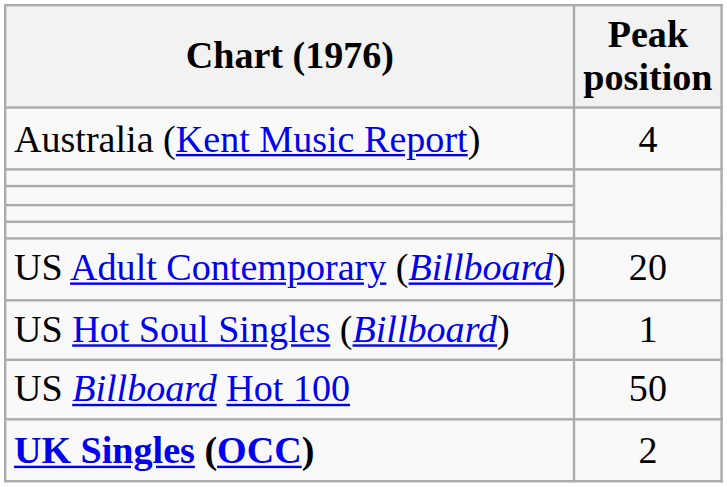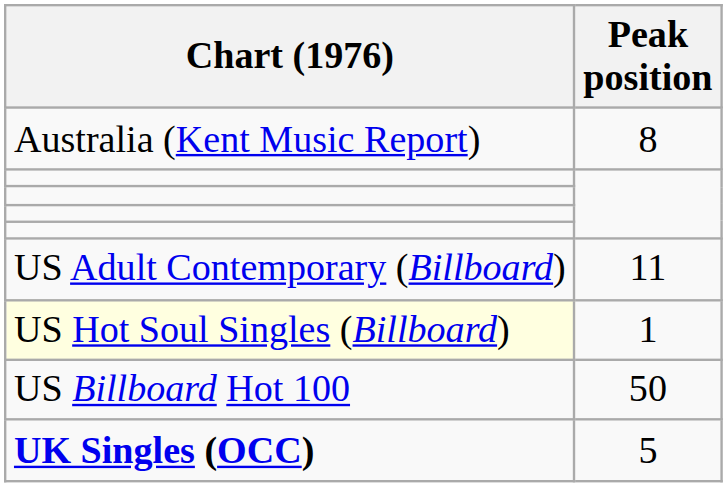(648, 137) 4 -> (648, 137) 8
(648, 268) 20 -> (648, 268) 11
(262, 328) no background -> (262, 328) lightyellow background
(648, 449) 2 -> (648, 449) 5
